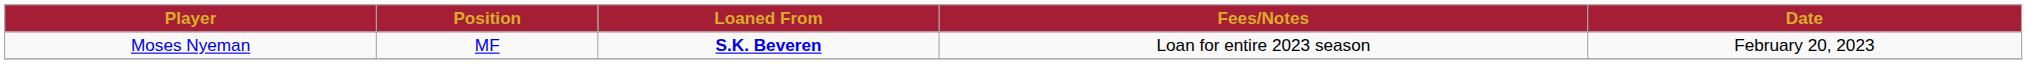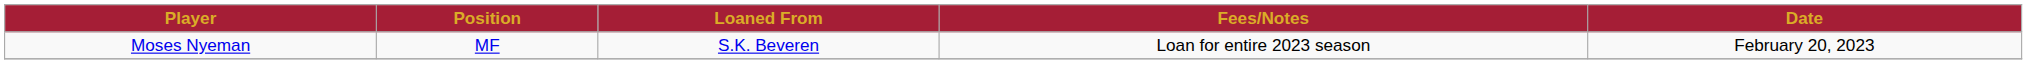(769, 46) bold -> (769, 46) normal
